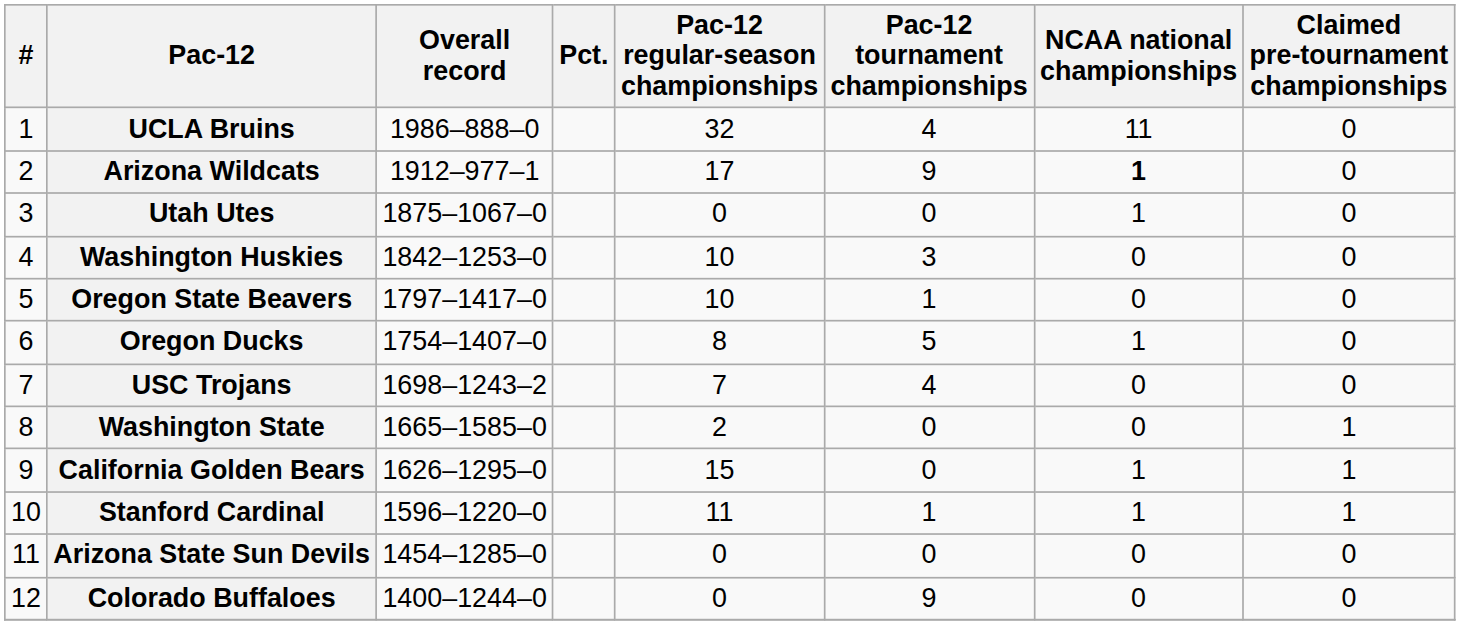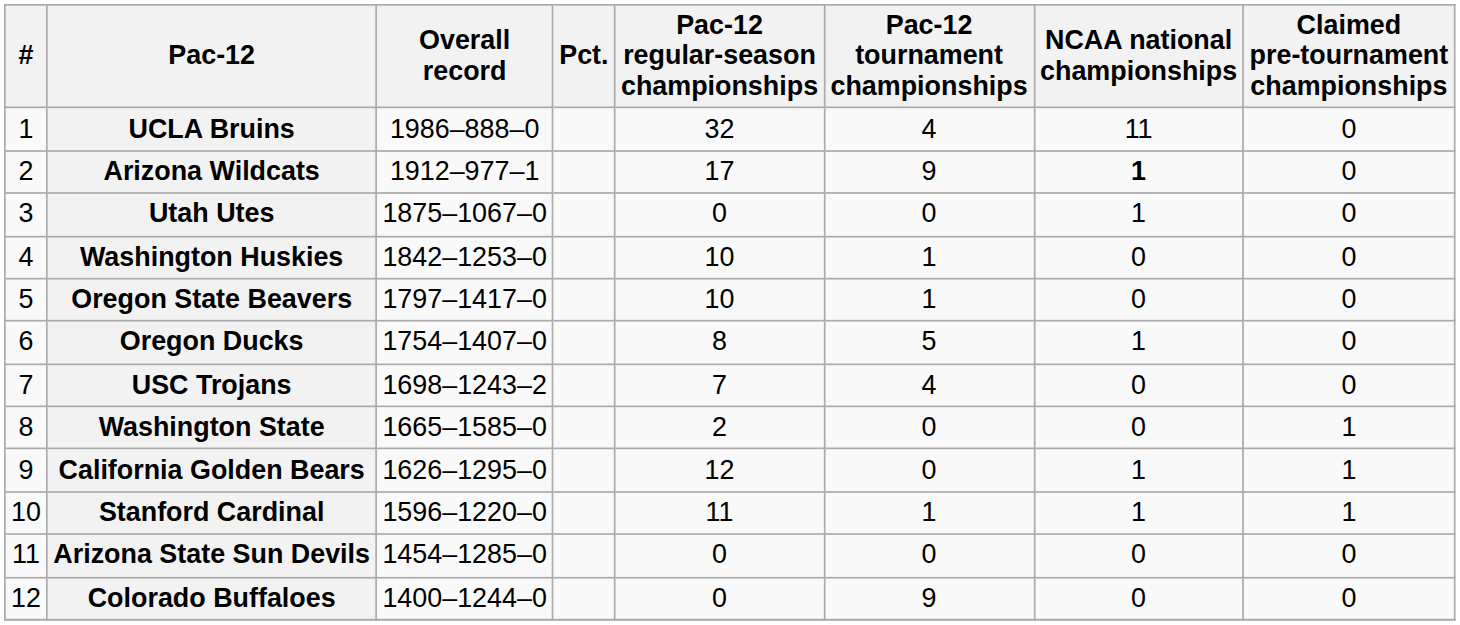(929, 256) 3 -> (929, 256) 1
(720, 469) 15 -> (720, 469) 12
